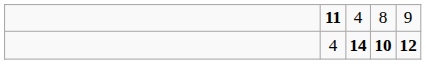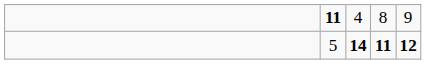(333, 45) 4 -> (333, 45) 5
(383, 45) 10 -> (383, 45) 11
